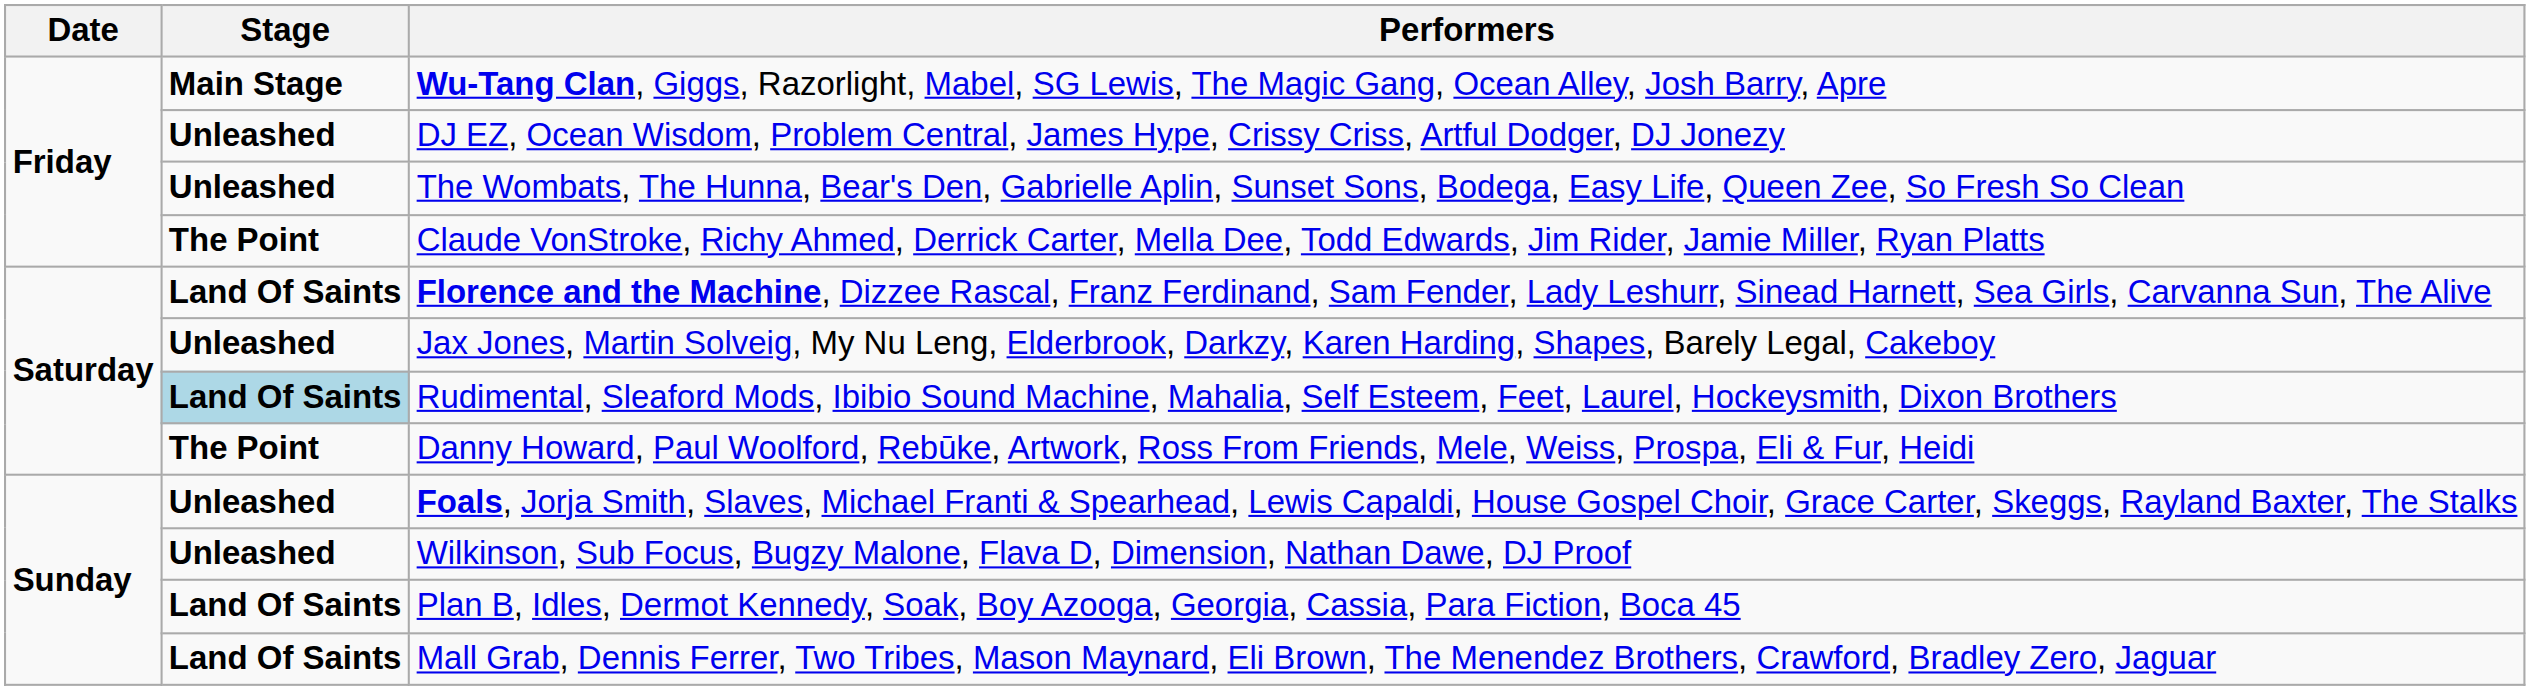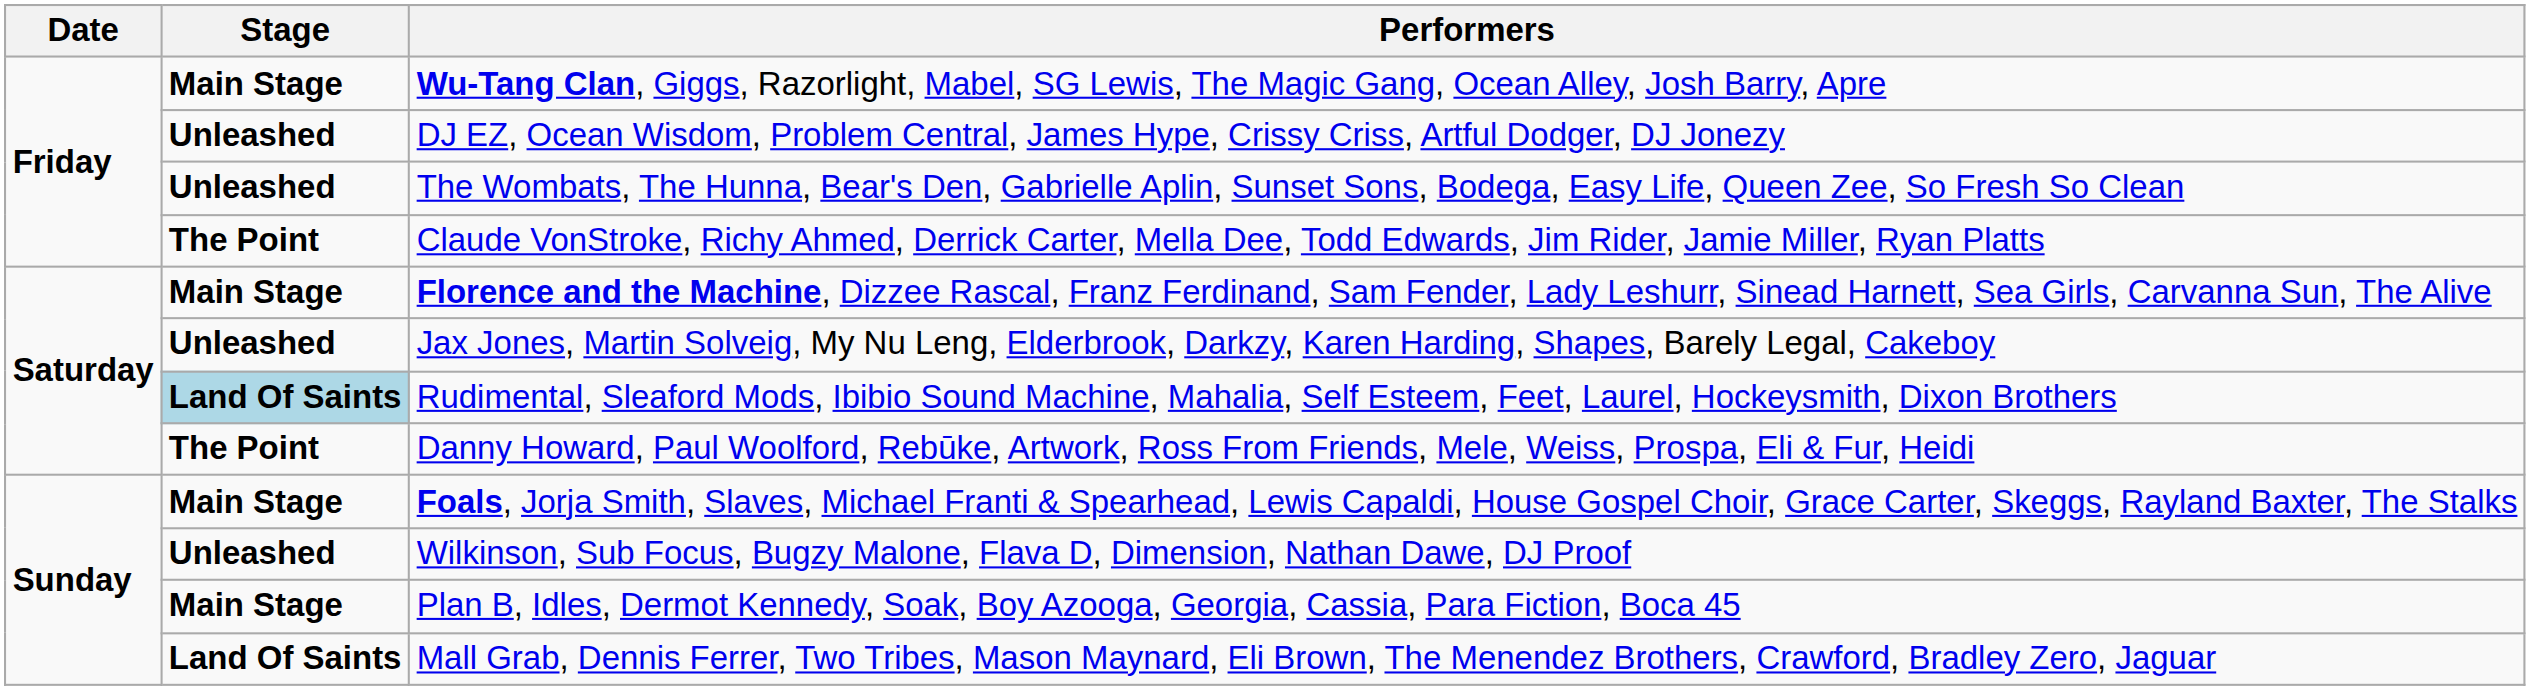(285, 291) Land Of Saints -> (256, 291) Main Stage
(252, 501) Unleashed -> (256, 501) Main Stage
(285, 605) Land Of Saints -> (256, 605) Main Stage
